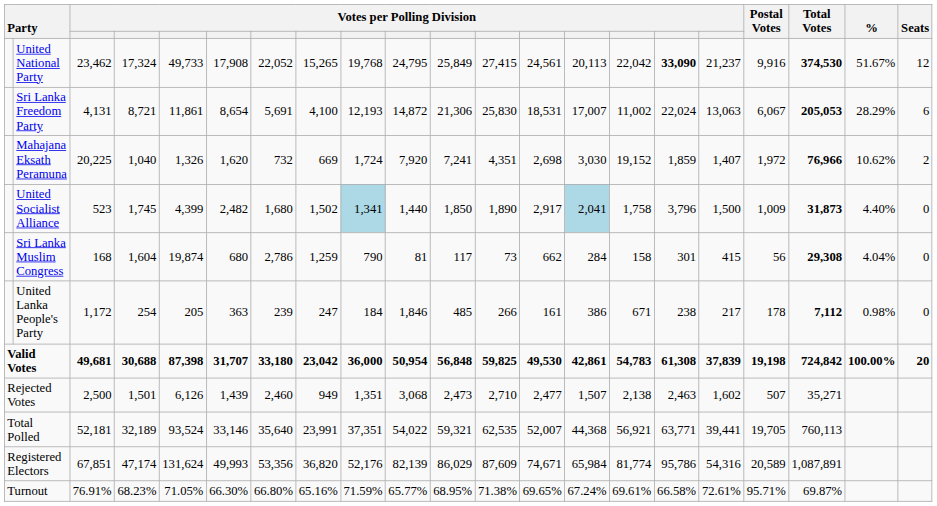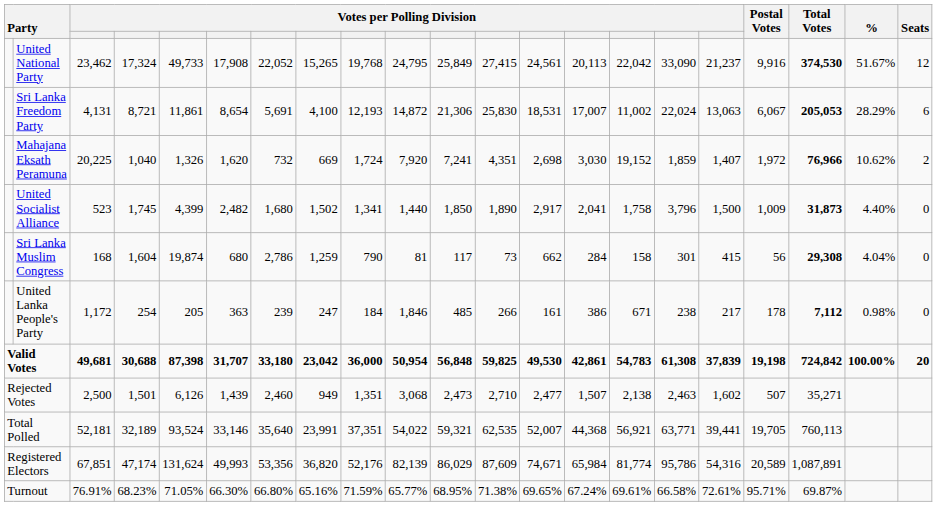(679, 63) bold -> (679, 63) normal
(368, 208) lightblue background -> (368, 208) no background
(592, 208) lightblue background -> (592, 208) no background
